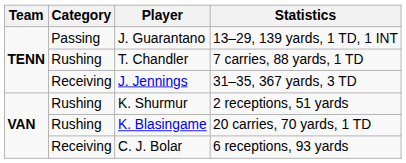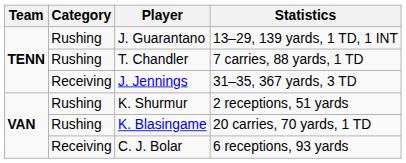(76, 37) Passing -> (76, 37) Rushing
